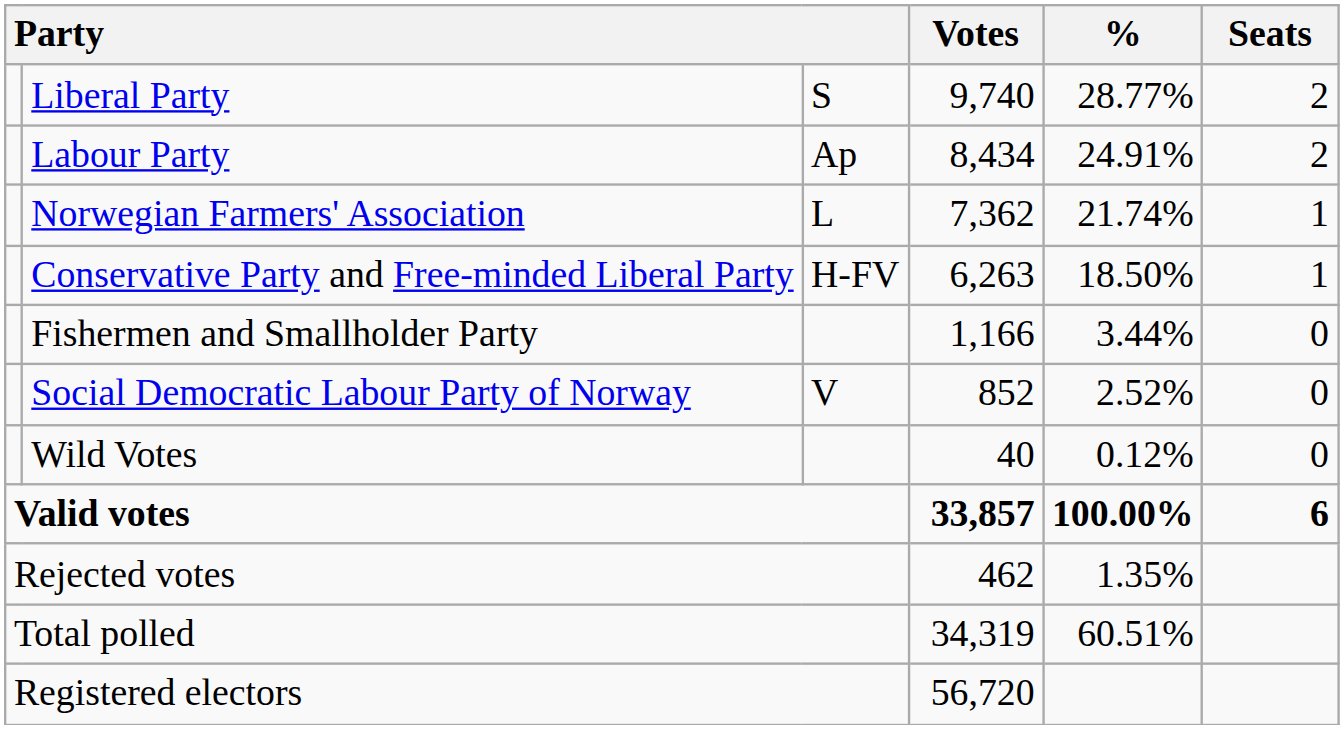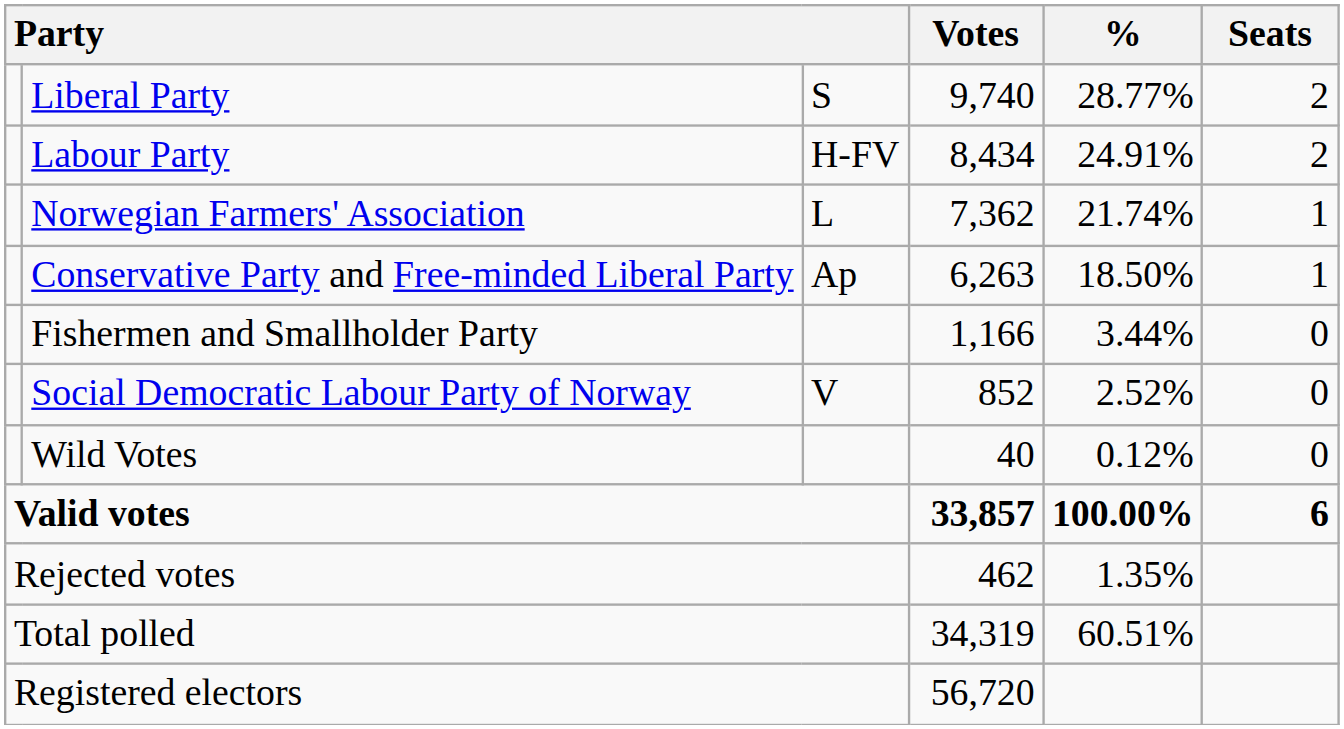(834, 154) Ap -> (855, 154) H-FV
(855, 273) H-FV -> (834, 273) Ap
